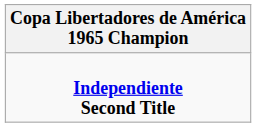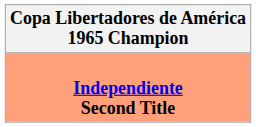(128, 97) no background -> (128, 97) lightsalmon background
